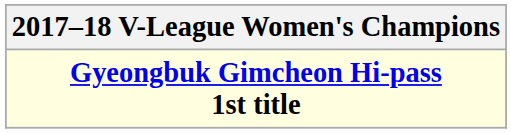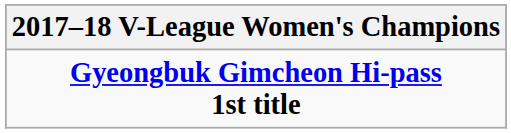(256, 88) lightyellow background -> (256, 88) no background
